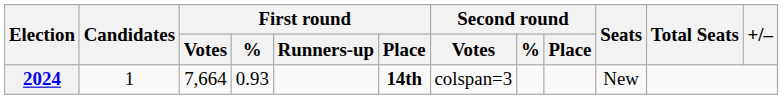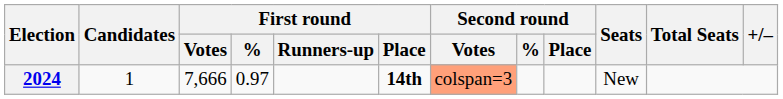(205, 79) 7,664 -> (205, 79) 7,666
(252, 79) 0.93 -> (252, 79) 0.97
(473, 79) no background -> (473, 79) lightsalmon background
